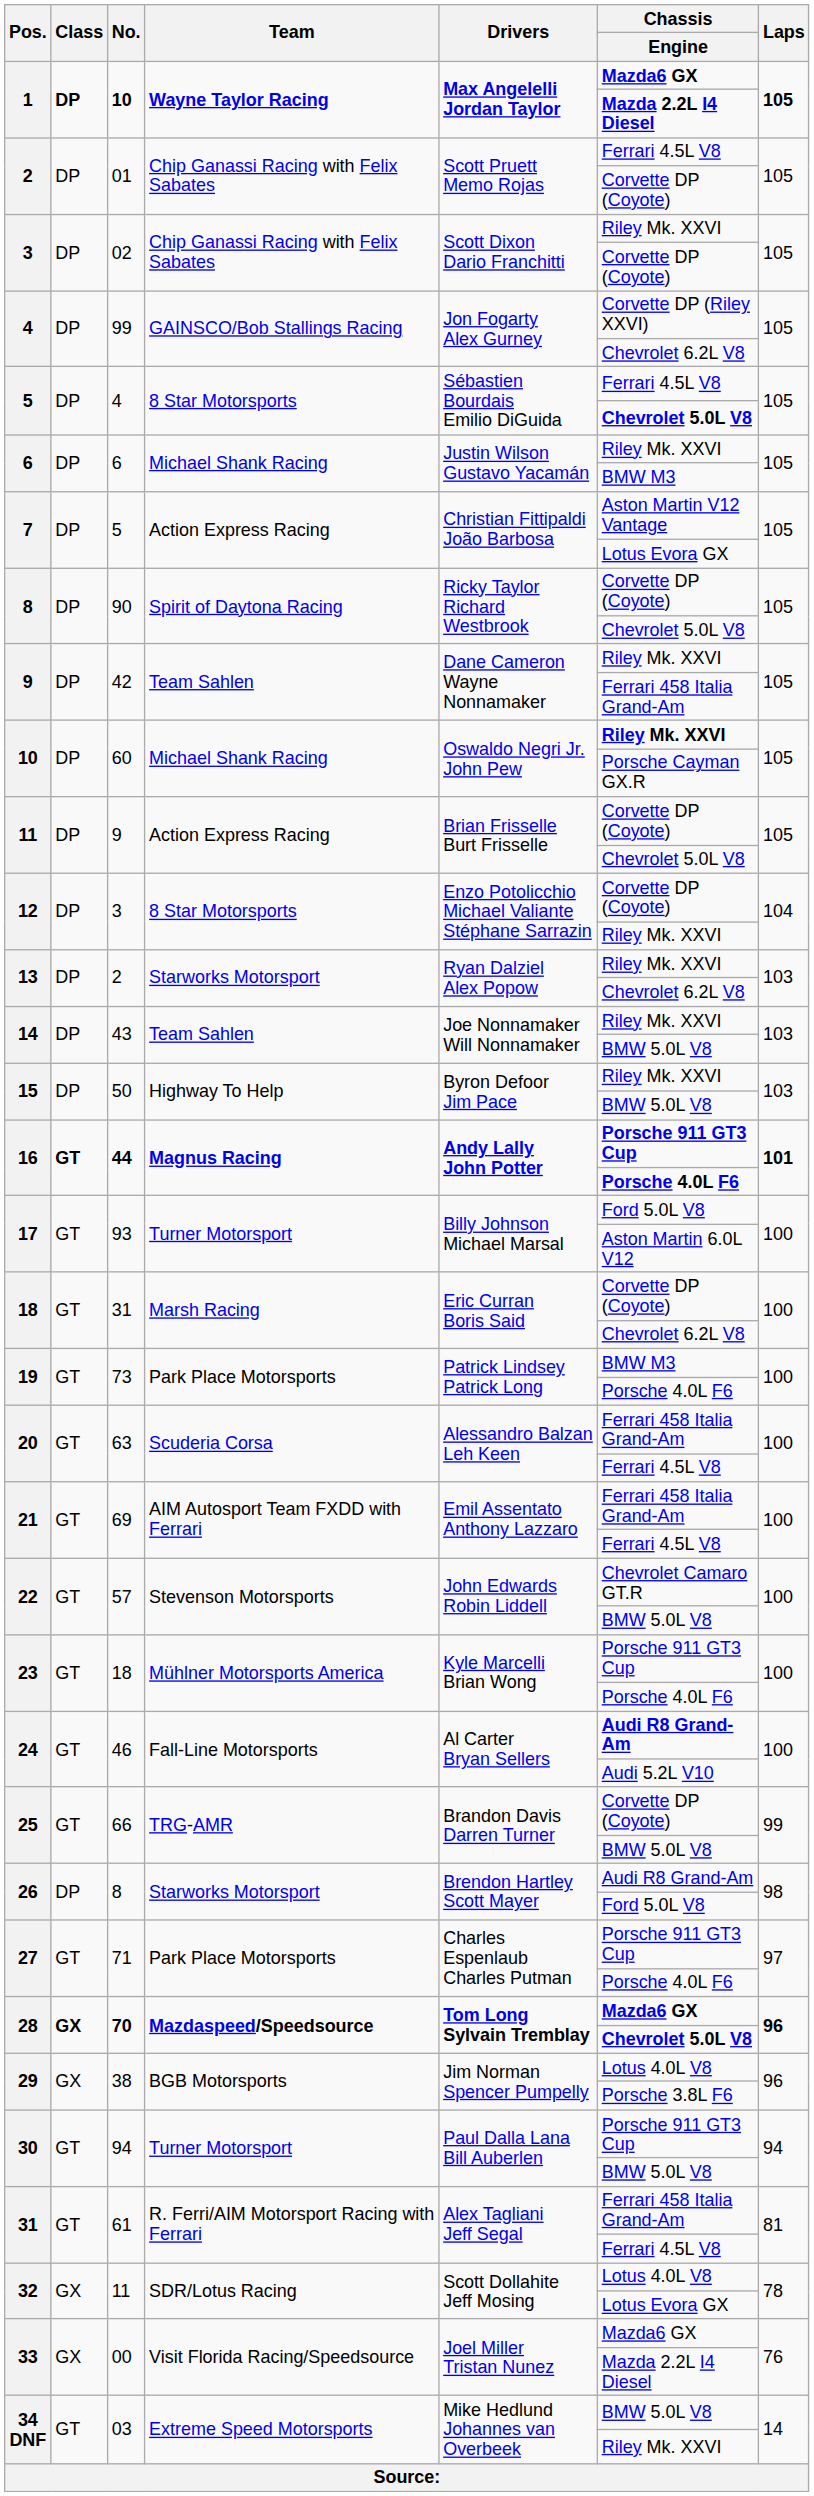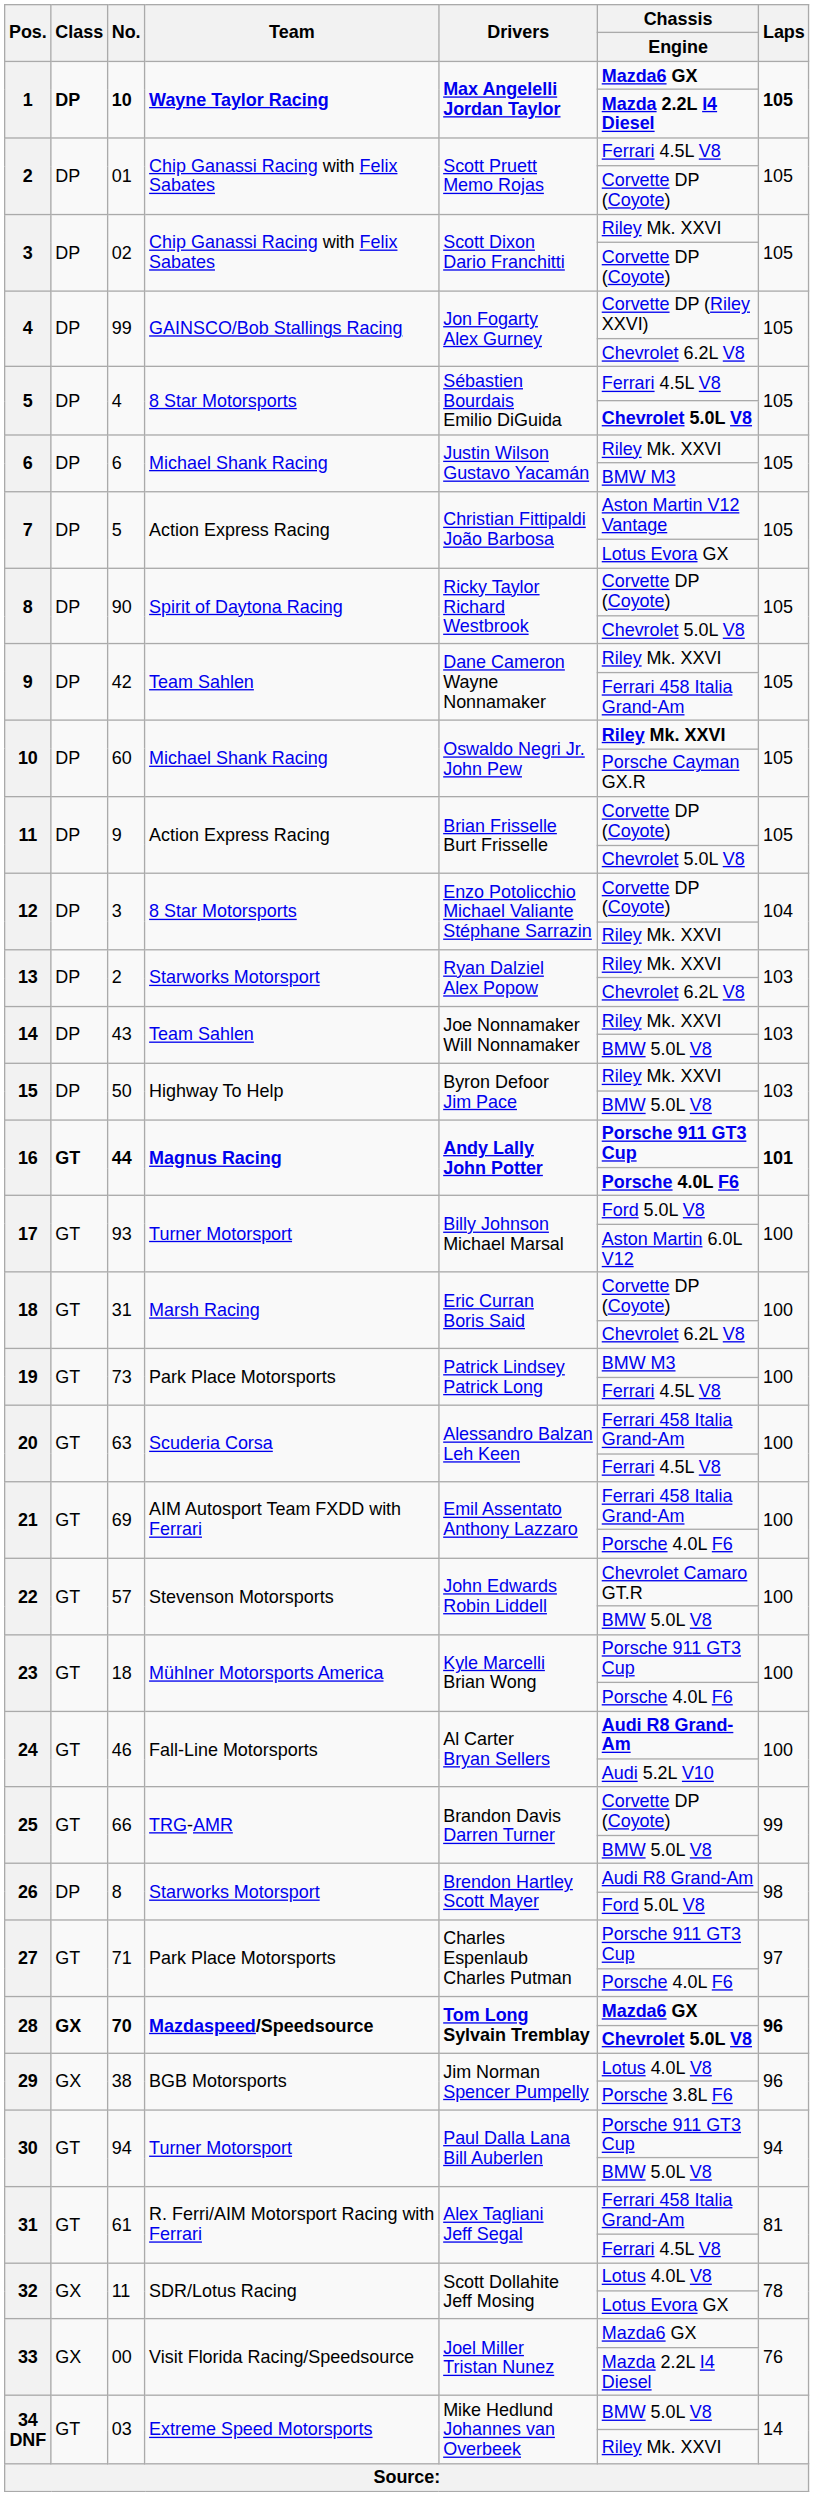(667, 1391) Porsche 4.0L F6 -> (661, 1391) Ferrari 4.5L V8
(661, 1543) Ferrari 4.5L V8 -> (667, 1543) Porsche 4.0L F6
